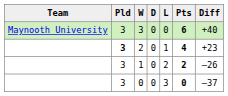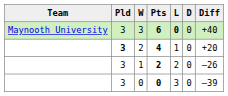columns swapped: (153, 13) <-> (184, 13)
(166, 30) normal -> (176, 30) bold
(210, 48) +23 -> (210, 48) +20
(210, 83) –37 -> (210, 83) –39
